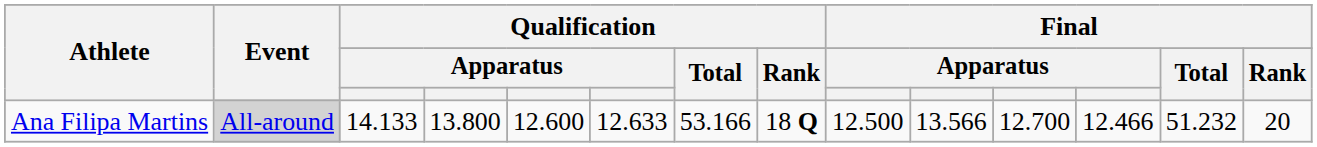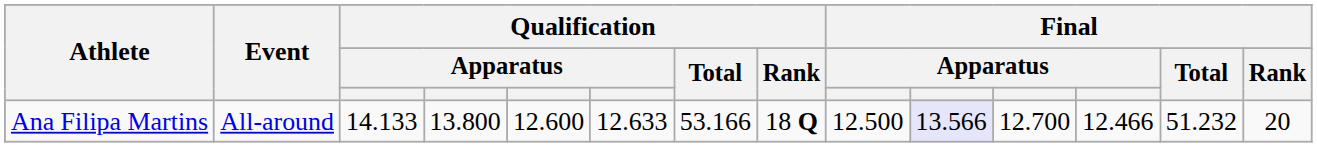(277, 121) lightgrey background -> (277, 121) no background
(951, 121) no background -> (951, 121) lavender background
